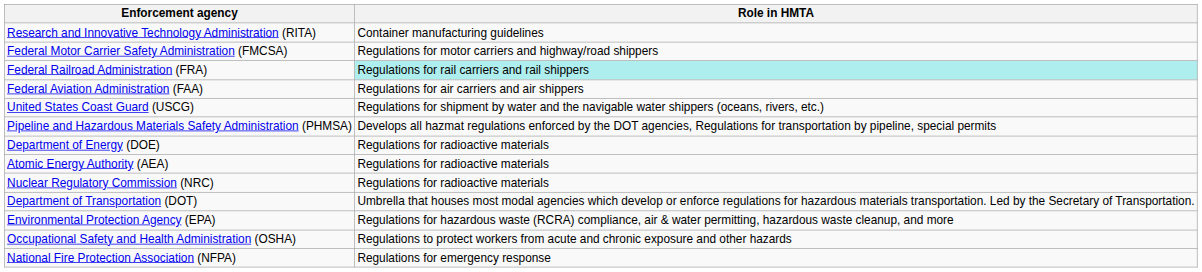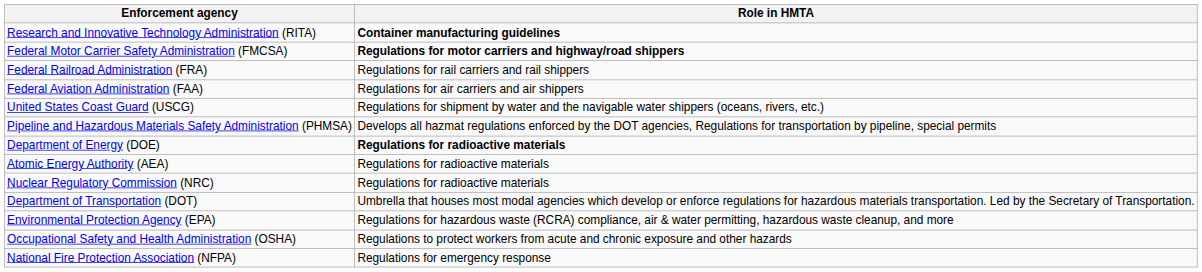(451, 32) normal -> (459, 32) bold
(508, 51) normal -> (521, 51) bold
(473, 70) paleturquoise background -> (473, 70) no background
(453, 145) normal -> (461, 145) bold
